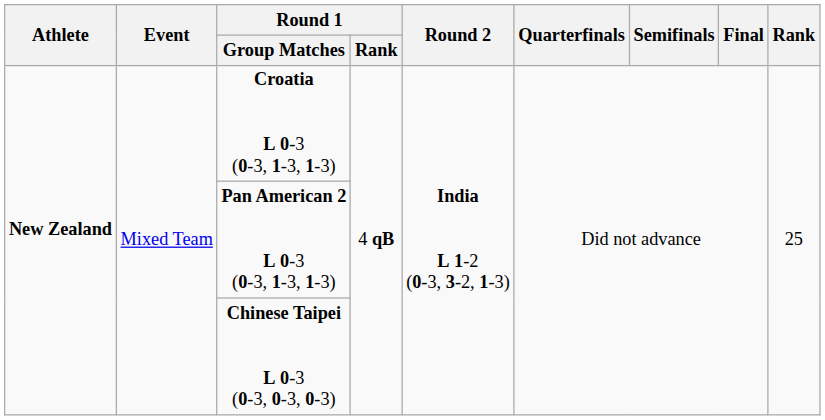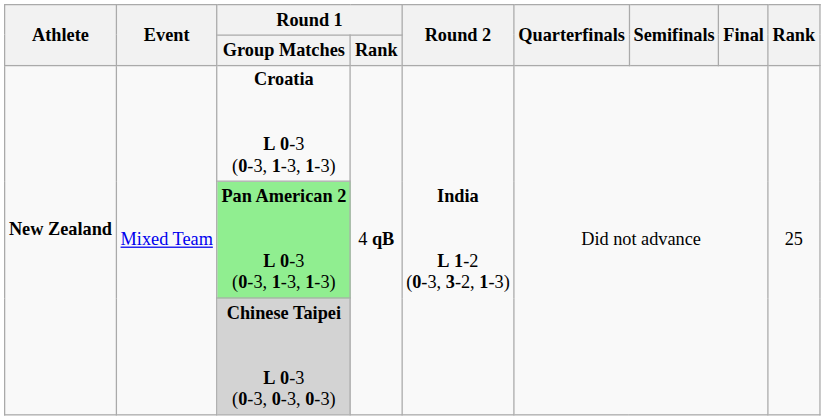(284, 239) no background -> (284, 239) lightgreen background
(284, 356) no background -> (284, 356) lightgrey background
